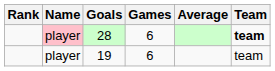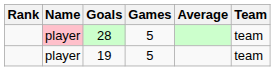(150, 35) 6 -> (150, 35) 5
(249, 35) bold -> (249, 35) normal
(150, 55) 6 -> (150, 55) 5
